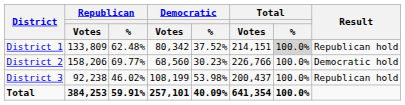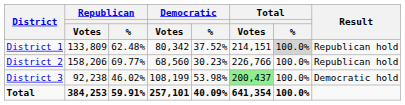(356, 62) Democratic hold -> (356, 62) Republican hold
(251, 77) no background -> (251, 77) lightgreen background
(356, 77) Republican hold -> (356, 77) Democratic hold
